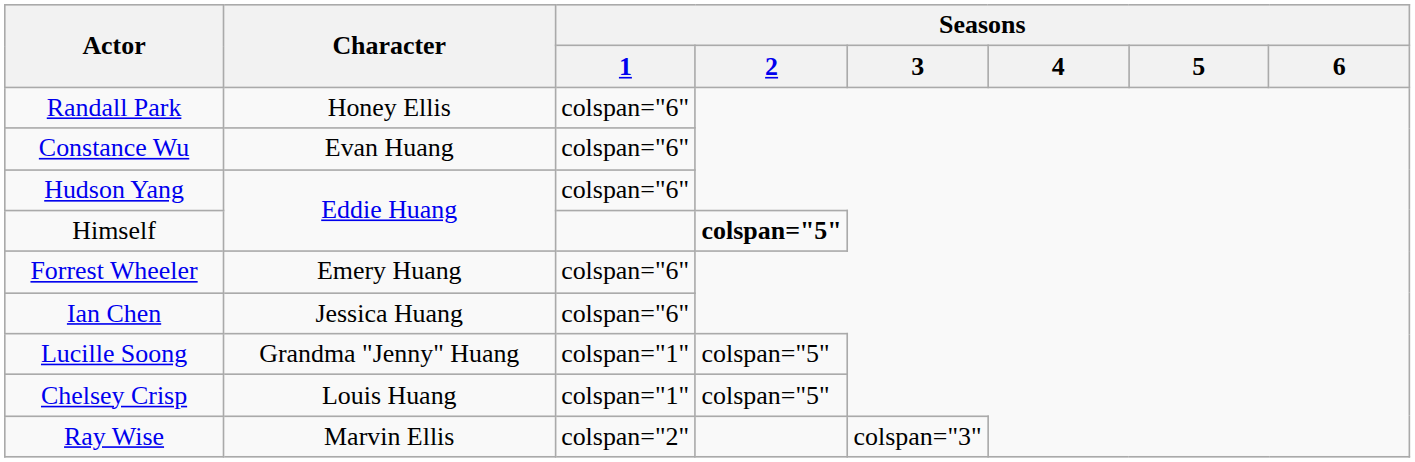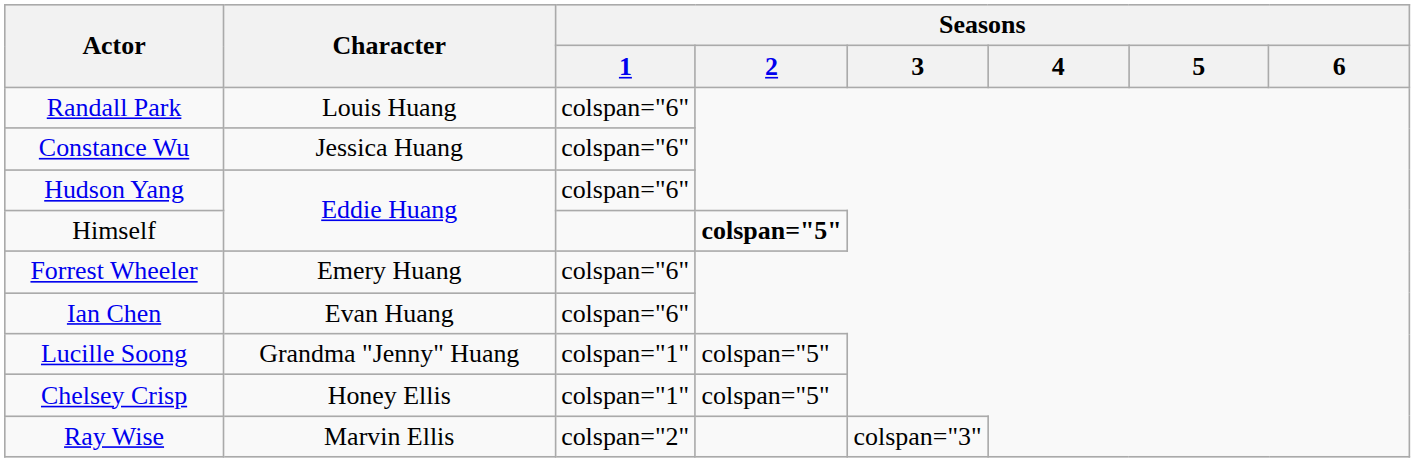(389, 107) Honey Ellis -> (389, 107) Louis Huang
(389, 148) Evan Huang -> (389, 148) Jessica Huang
(389, 312) Jessica Huang -> (389, 312) Evan Huang
(389, 395) Louis Huang -> (389, 395) Honey Ellis
